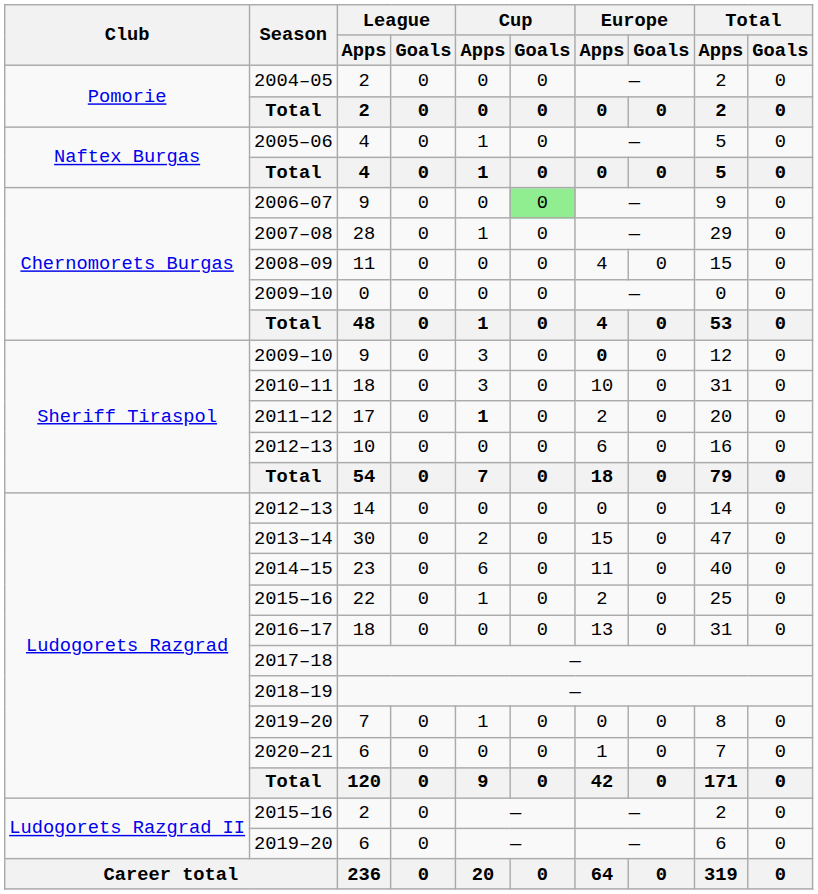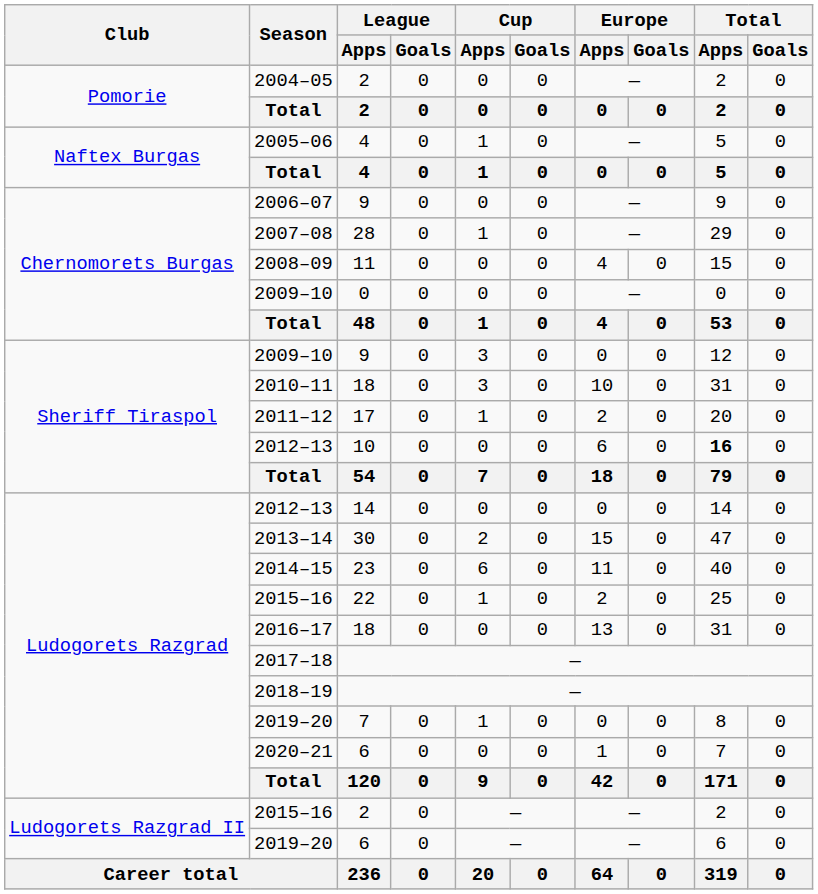(542, 203) lightgreen background -> (542, 203) no background
(602, 356) bold -> (602, 356) normal
(483, 417) bold -> (483, 417) normal
(721, 447) normal -> (721, 447) bold
